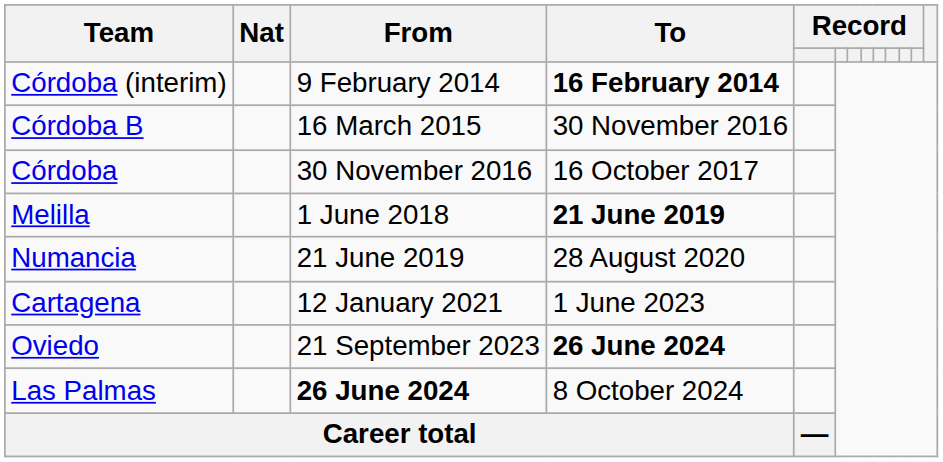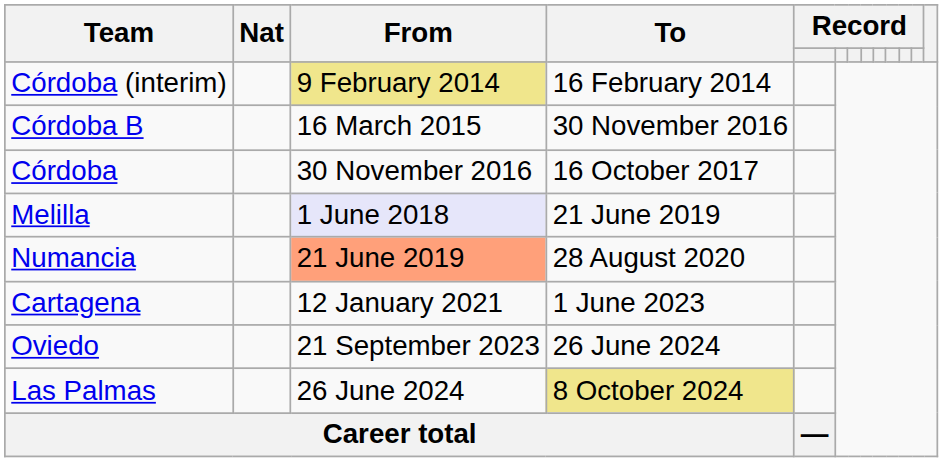(398, 83) no background -> (398, 83) khaki background
(666, 83) bold -> (662, 83) normal
(373, 214) no background -> (373, 214) lavender background
(639, 214) bold -> (637, 214) normal
(381, 258) no background -> (381, 258) lightsalmon background
(639, 346) bold -> (637, 346) normal
(383, 390) bold -> (381, 390) normal
(648, 390) no background -> (648, 390) khaki background
